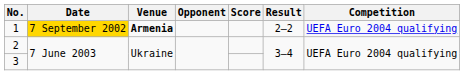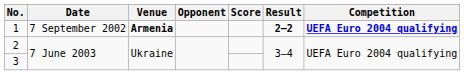(78, 29) gold background -> (78, 29) no background
(284, 29) normal -> (284, 29) bold
(382, 29) normal -> (382, 29) bold
